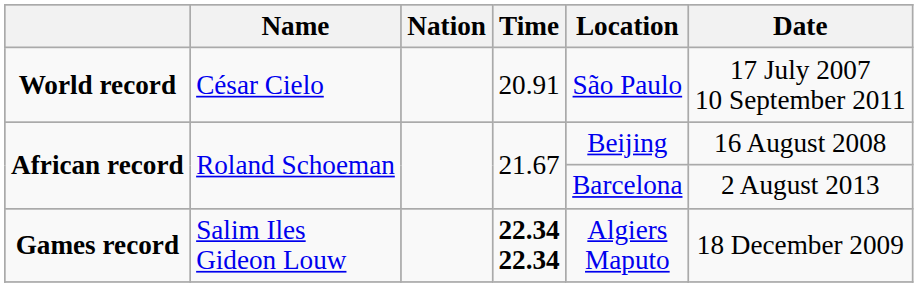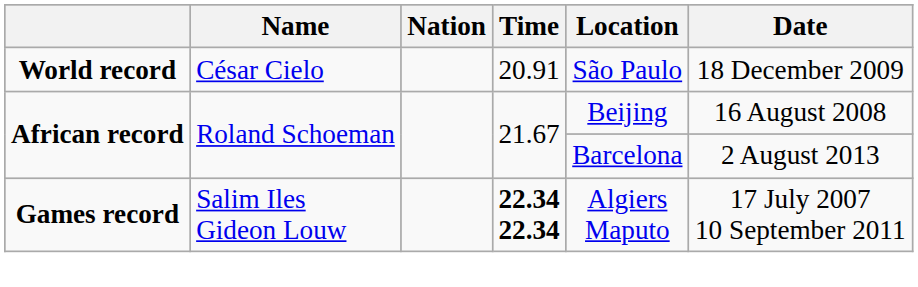(800, 84) 17 July 2007 10 September 2011 -> (800, 69) 18 December 2009
(800, 244) 18 December 2009 -> (800, 213) 17 July 2007 10 September 2011
